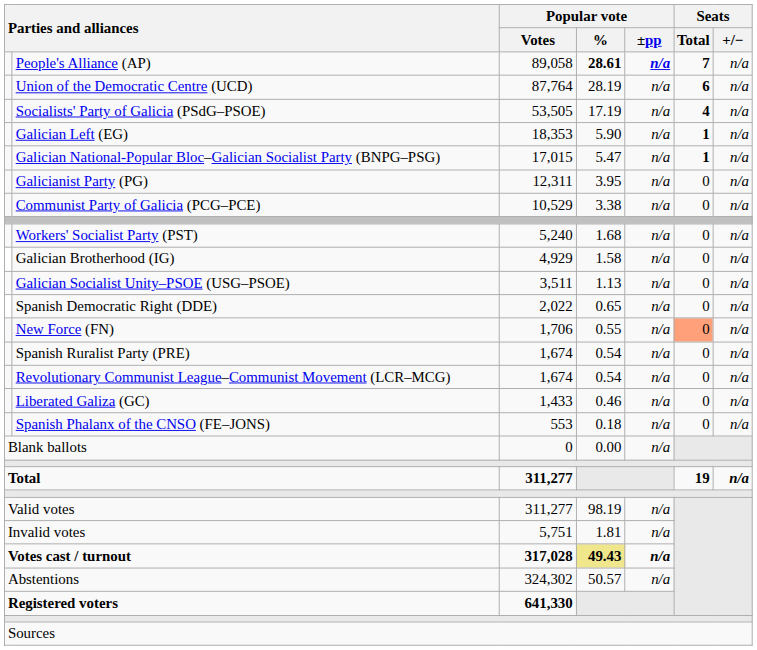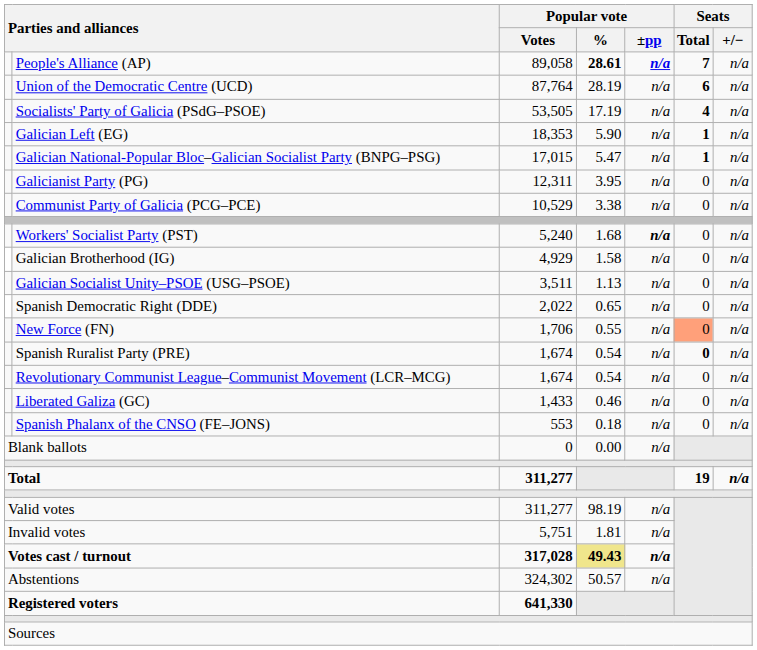(661, 235) normal -> (660, 235) bold
(706, 353) normal -> (706, 353) bold
